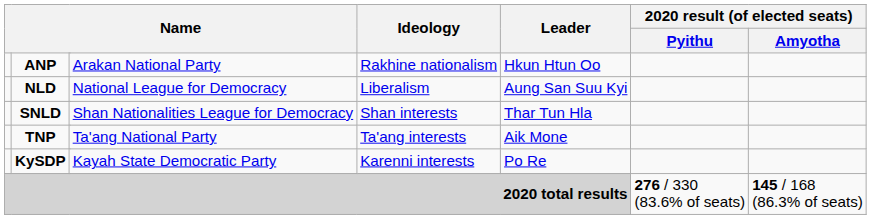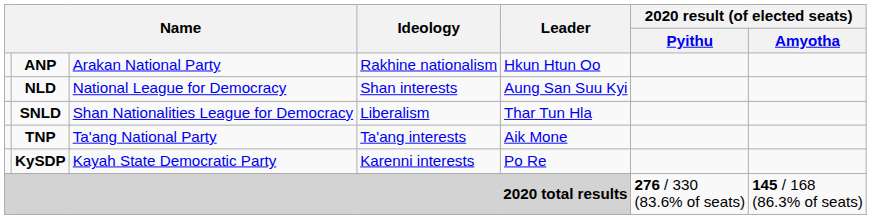(395, 88) Liberalism -> (409, 88) Shan interests
(409, 112) Shan interests -> (395, 112) Liberalism
